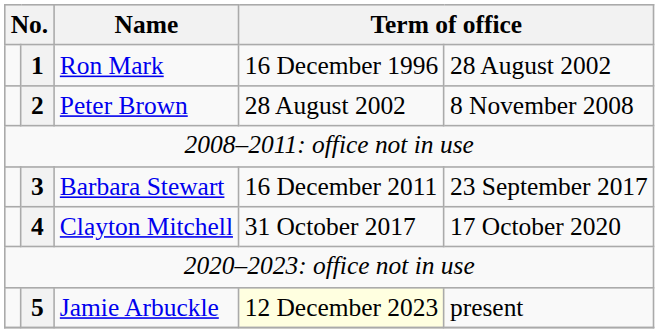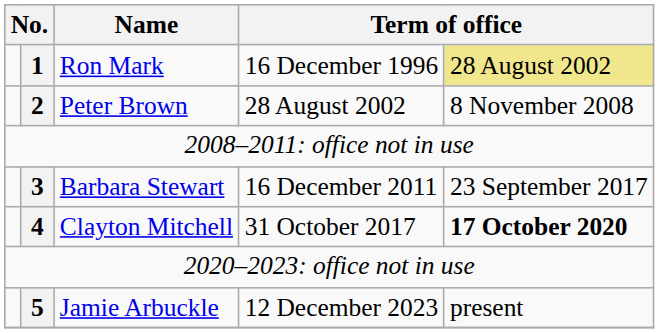(531, 65) no background -> (531, 65) khaki background
(535, 226) normal -> (539, 226) bold
(341, 307) lightyellow background -> (341, 307) no background
